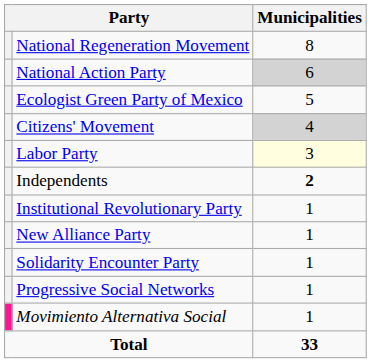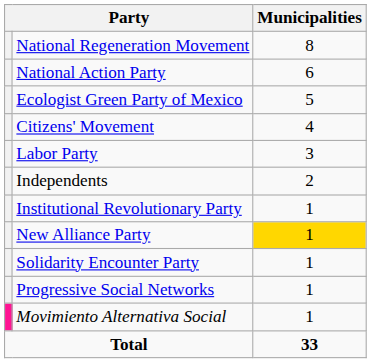(310, 72) lightgrey background -> (310, 72) no background
(310, 126) lightgrey background -> (310, 126) no background
(310, 153) lightyellow background -> (310, 153) no background
(310, 180) bold -> (310, 180) normal
(310, 235) no background -> (310, 235) gold background
